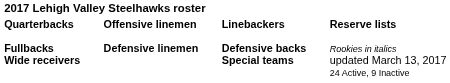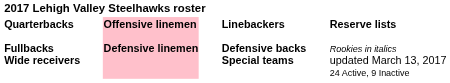(151, 36) no background -> (151, 36) pink background
